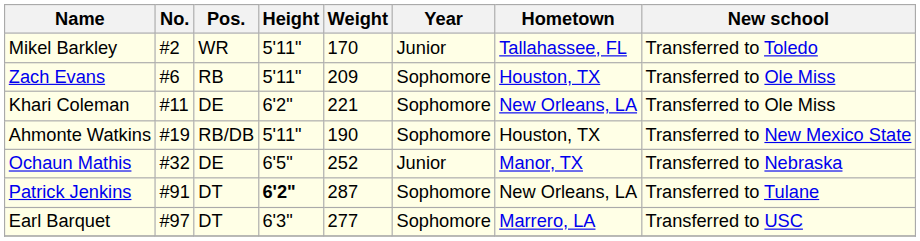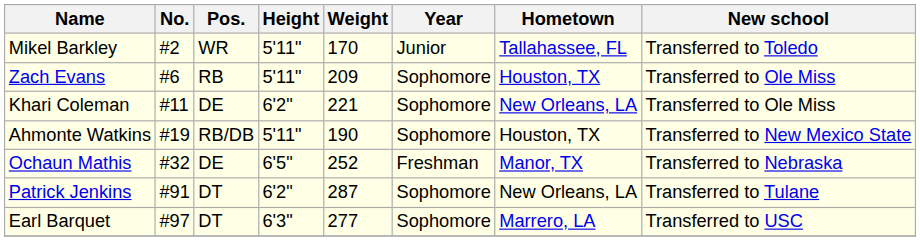(421, 163) Junior -> (438, 163) Freshman
(279, 192) bold -> (278, 192) normal
